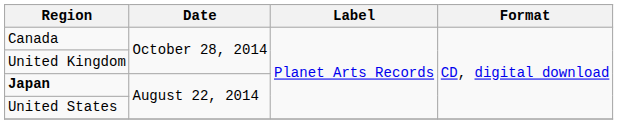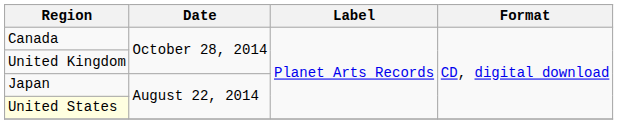(29, 85) bold -> (29, 85) normal
(63, 108) no background -> (63, 108) lightyellow background
